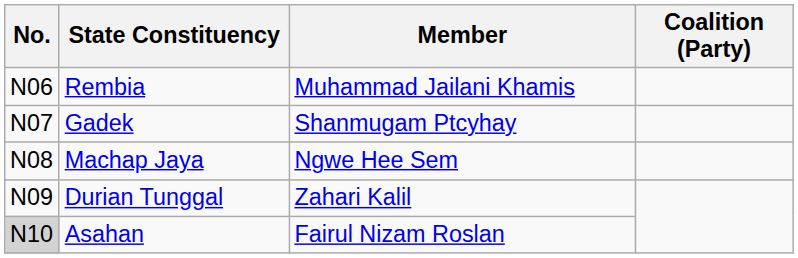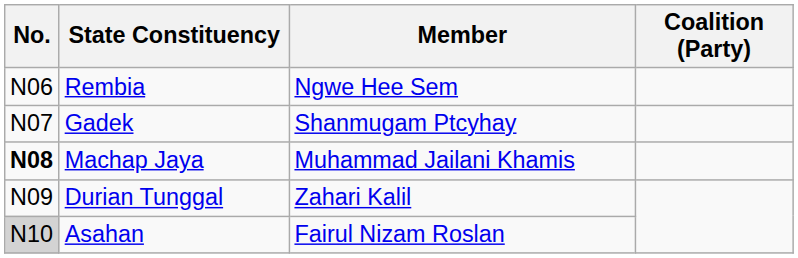(435, 86) Muhammad Jailani Khamis -> (376, 86) Ngwe Hee Sem
(32, 160) normal -> (32, 160) bold
(376, 160) Ngwe Hee Sem -> (435, 160) Muhammad Jailani Khamis
